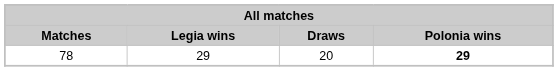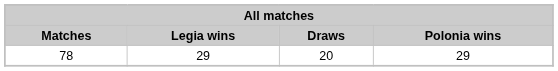(463, 55) bold -> (463, 55) normal
